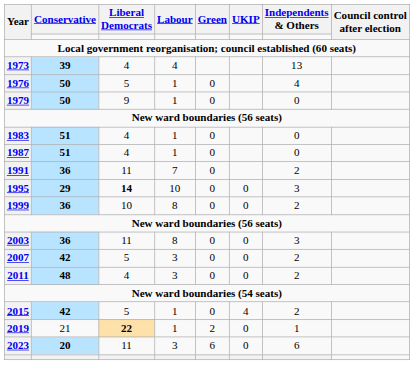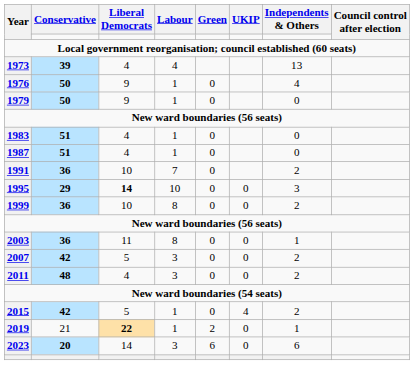(127, 83) 5 -> (127, 83) 9
(127, 170) 11 -> (127, 170) 10
(297, 240) 3 -> (297, 240) 1
(127, 345) 11 -> (127, 345) 14
